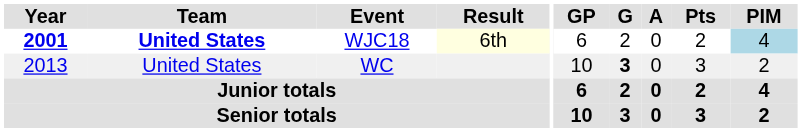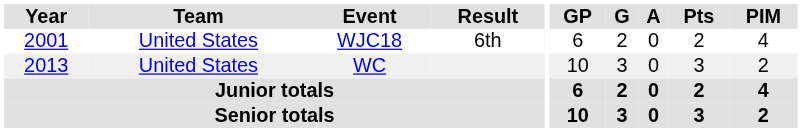(45, 41) bold -> (46, 41) normal
(202, 41) bold -> (198, 41) normal
(493, 41) lightyellow background -> (488, 41) no background
(764, 41) lightblue background -> (763, 41) no background
(625, 65) bold -> (622, 65) normal
